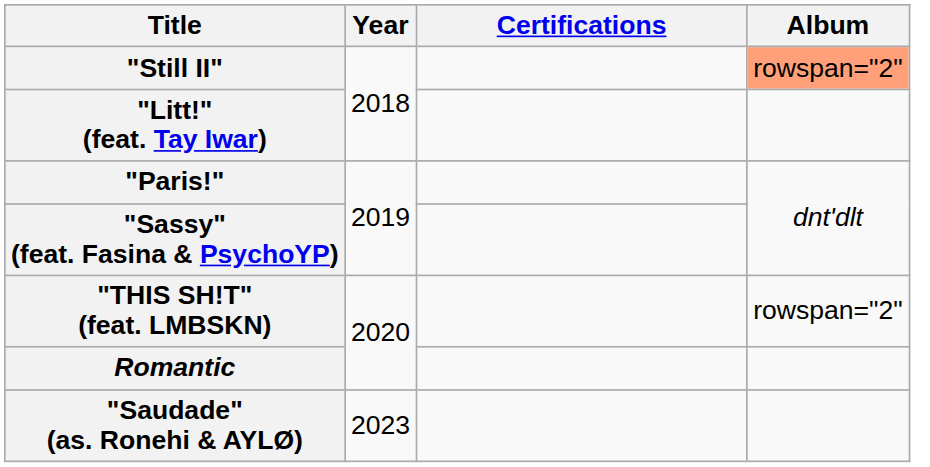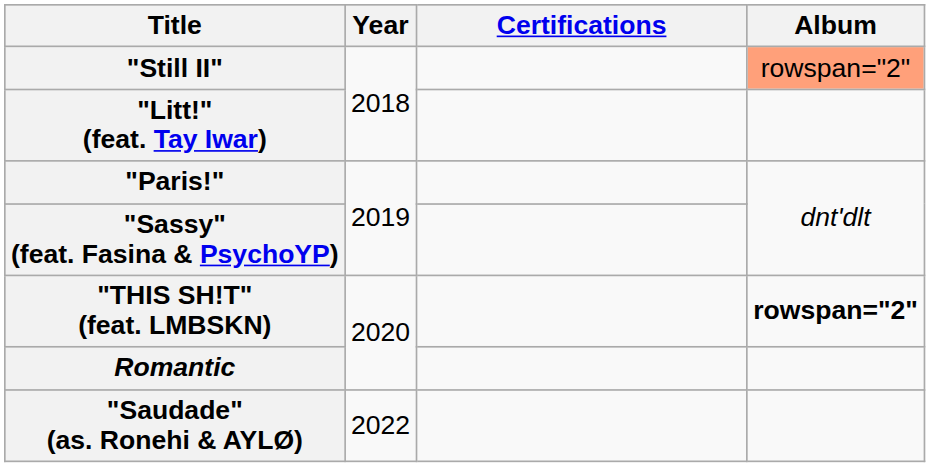(828, 310) normal -> (836, 310) bold
(380, 424) 2023 -> (380, 424) 2022
